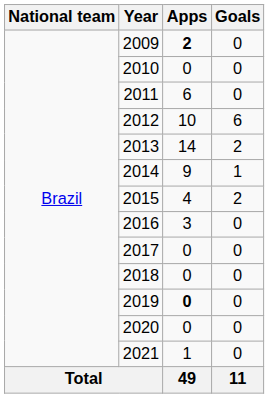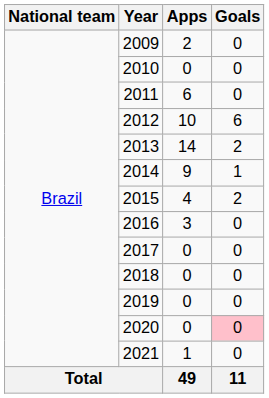(187, 43) bold -> (187, 43) normal
(187, 302) bold -> (187, 302) normal
(238, 328) no background -> (238, 328) pink background
